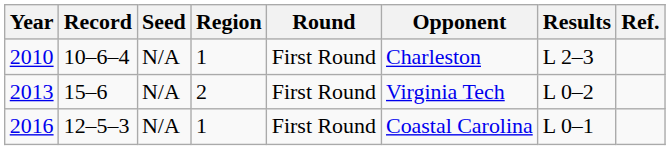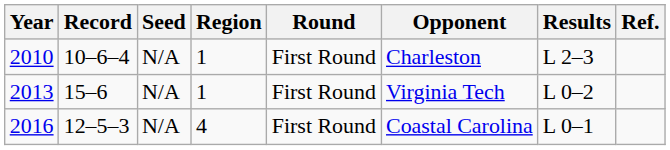(201, 91) 2 -> (201, 91) 1
(201, 126) 1 -> (201, 126) 4
